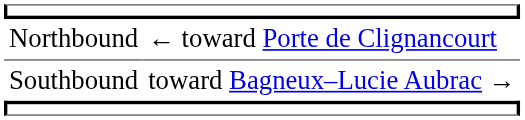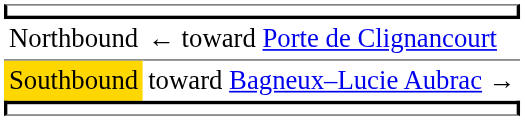(74, 80) no background -> (74, 80) gold background
